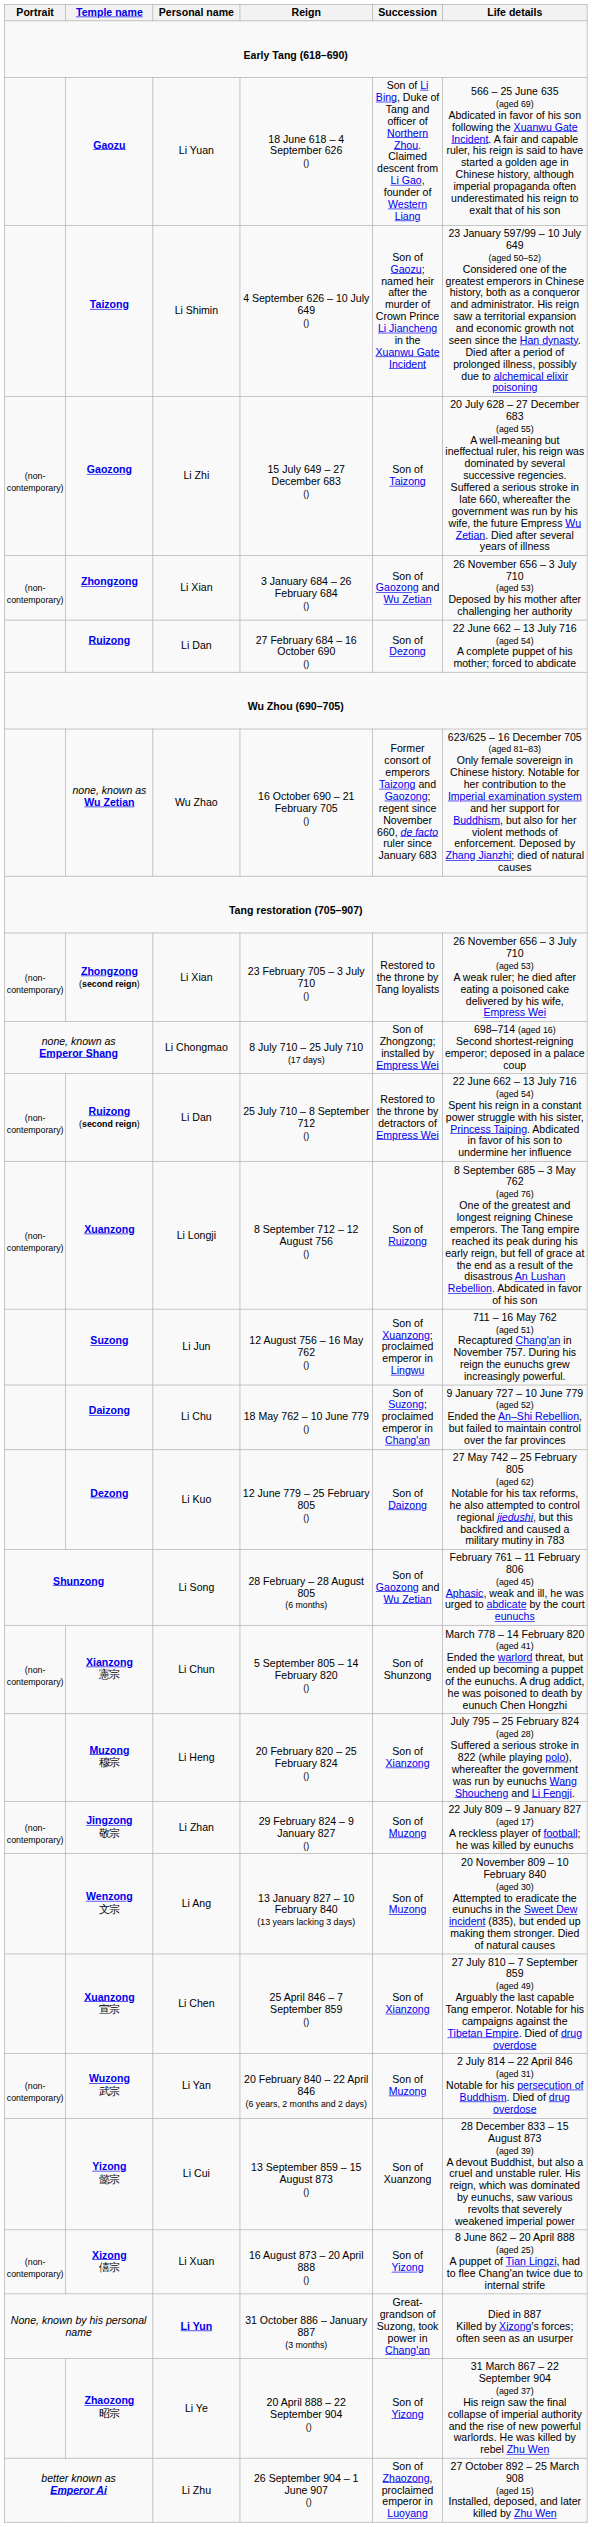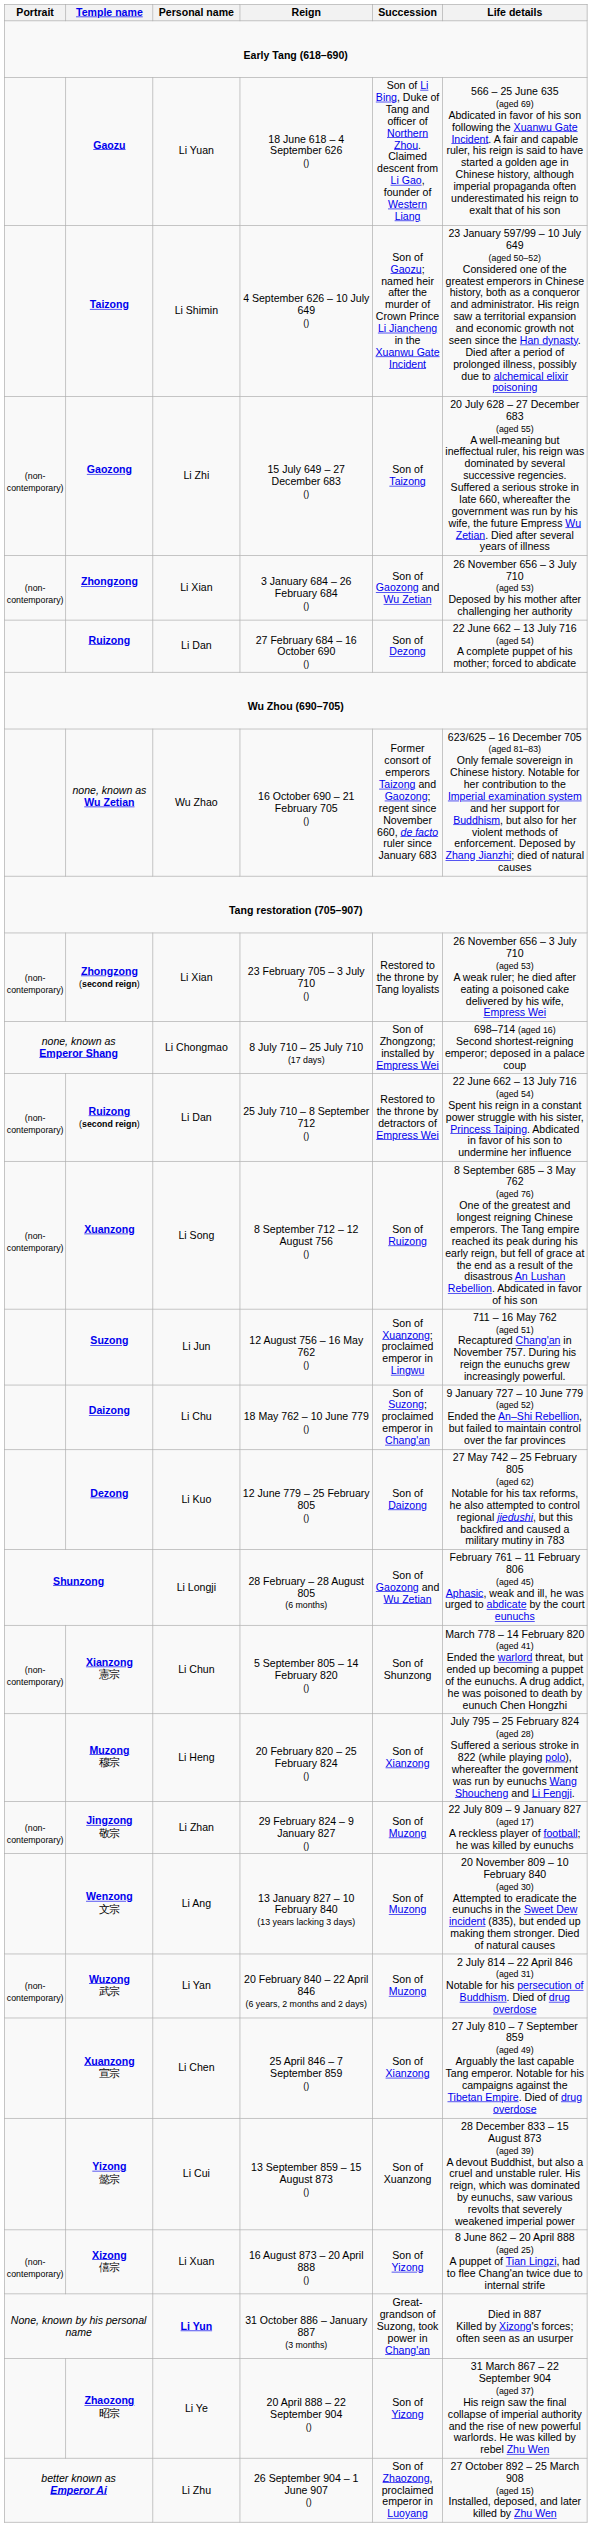(196, 1235) Li Longji -> (196, 1235) Li Song
(196, 1587) Li Song -> (196, 1587) Li Longji
rows swapped: (109, 2085) <-> (109, 2003)
